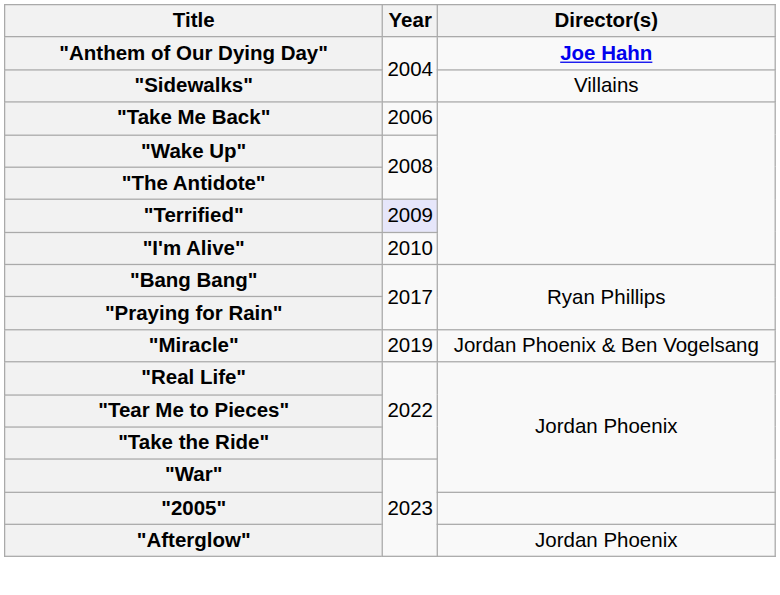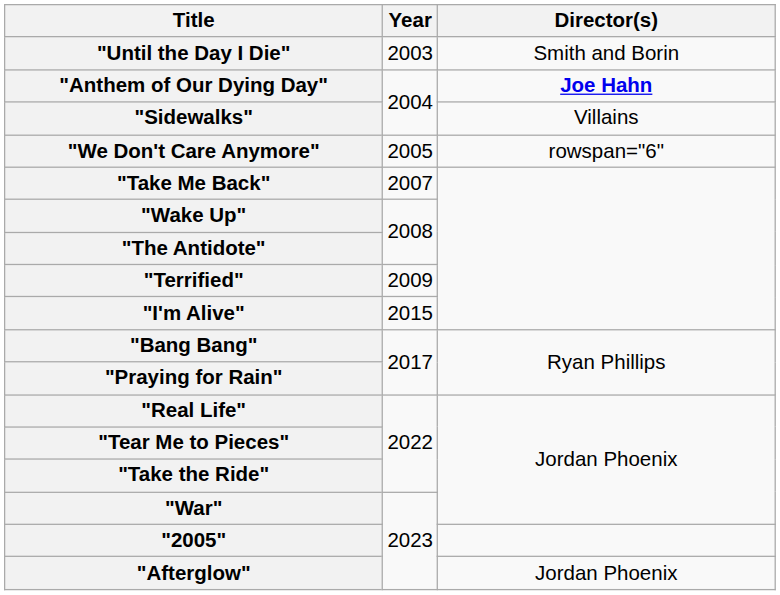+ row: (194, 53)
+ row: (194, 150)
(410, 118) 2006 -> (410, 183) 2007
(410, 215) lavender background -> (410, 280) no background
(410, 248) 2010 -> (410, 313) 2015
- row: (194, 345)
